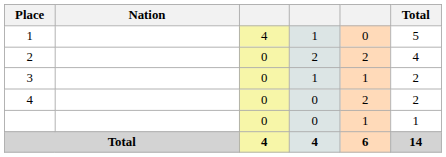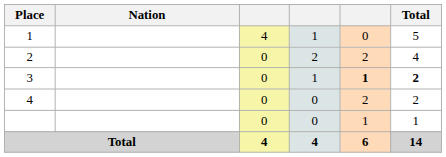(365, 78) normal -> (365, 78) bold
(416, 78) normal -> (416, 78) bold
